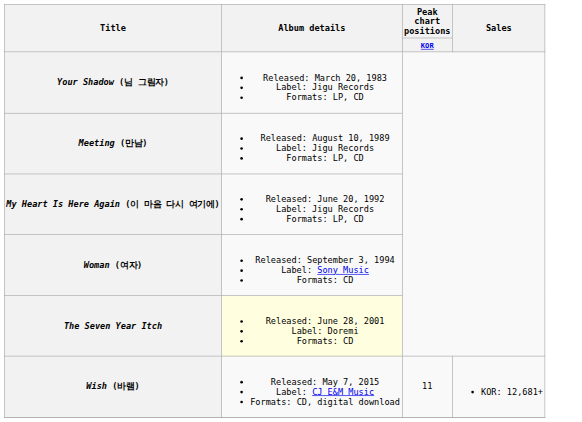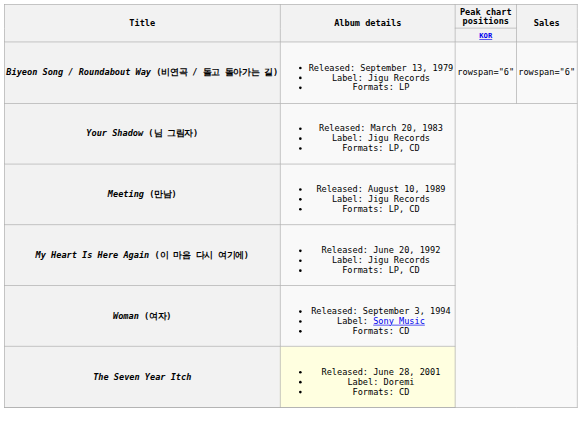+ row: (142, 72)
- row: (113, 386)
